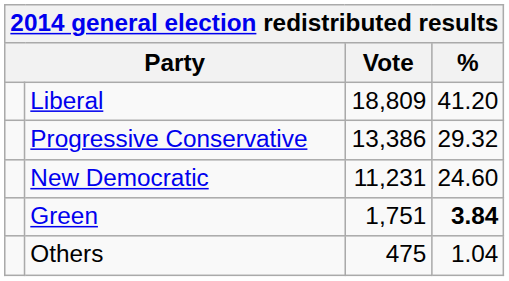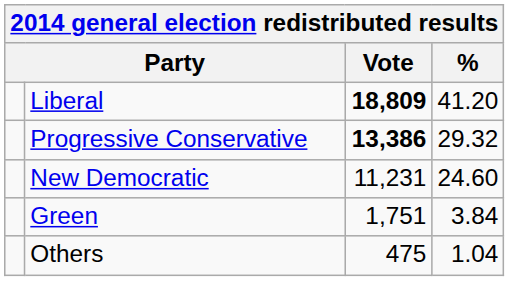(389, 100) normal -> (389, 100) bold
(389, 139) normal -> (389, 139) bold
(475, 216) bold -> (475, 216) normal
